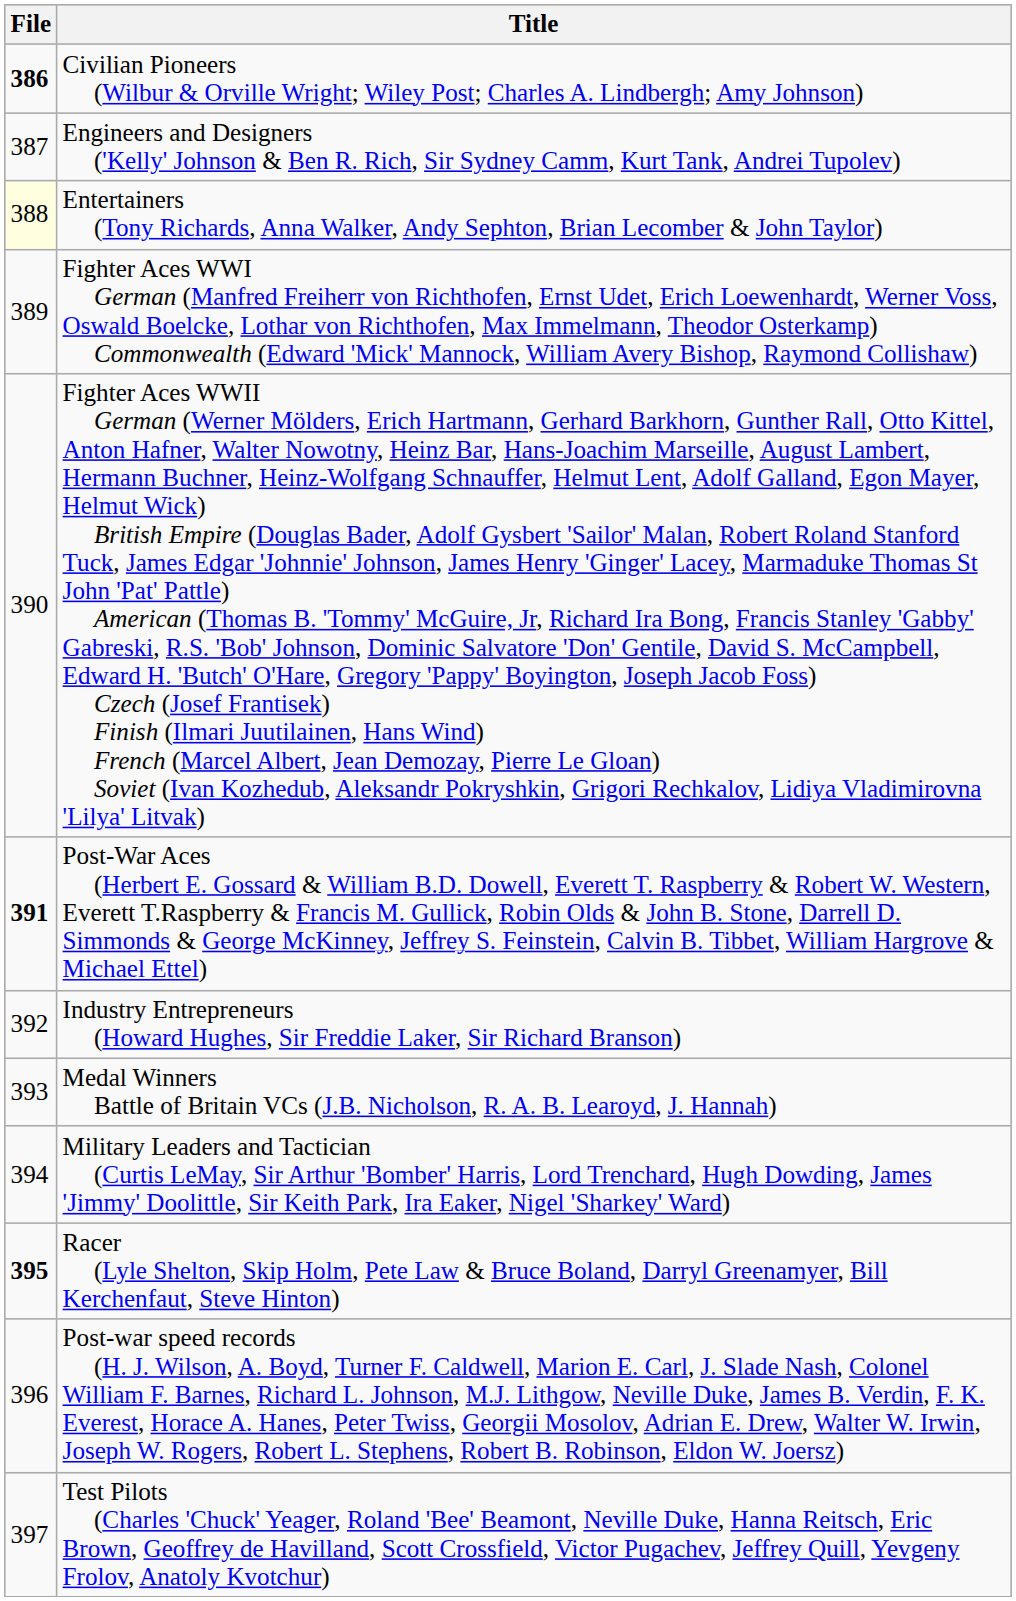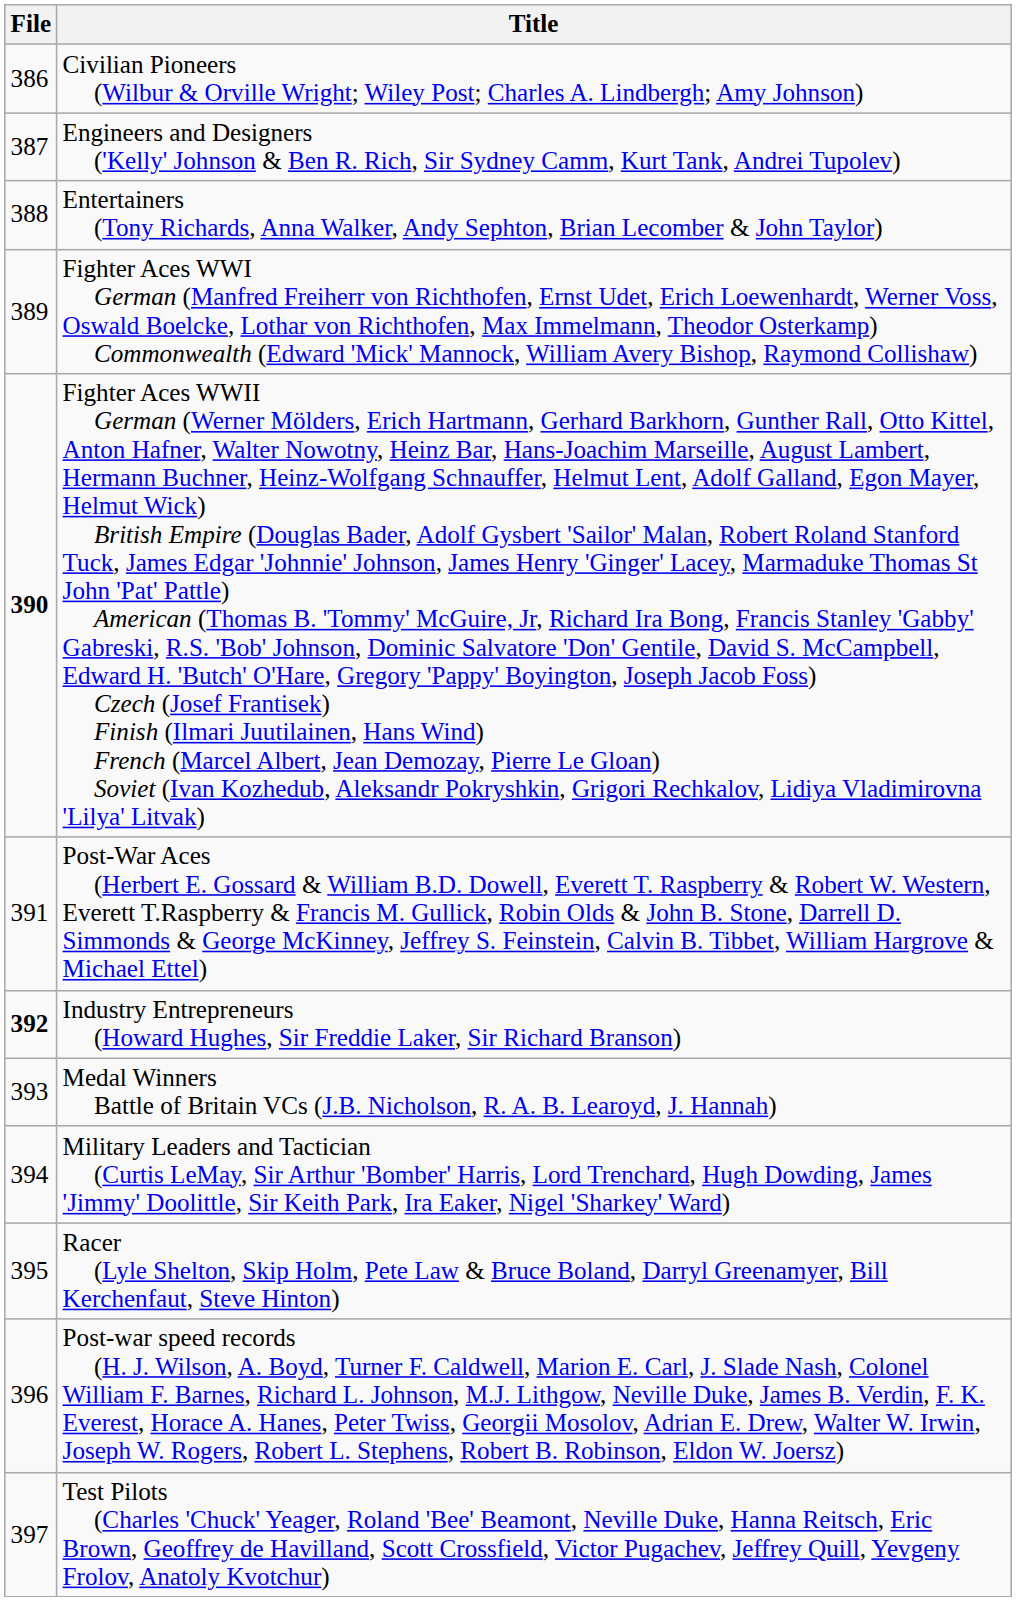(29, 78) bold -> (29, 78) normal
(29, 214) lightyellow background -> (29, 214) no background
(29, 605) normal -> (29, 605) bold
(29, 913) bold -> (29, 913) normal
(29, 1023) normal -> (29, 1023) bold
(29, 1270) bold -> (29, 1270) normal
